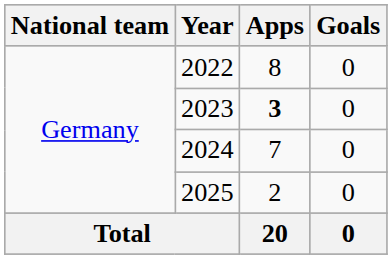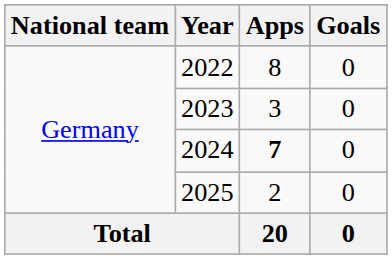(275, 108) bold -> (275, 108) normal
(275, 150) normal -> (275, 150) bold
